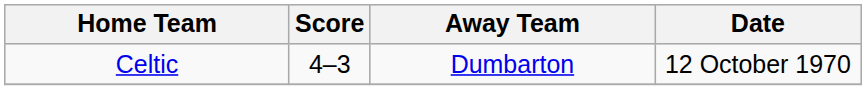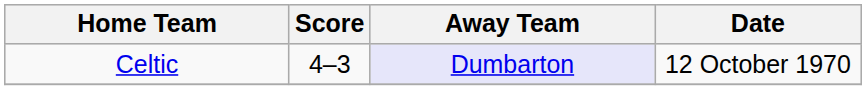(512, 63) no background -> (512, 63) lavender background
